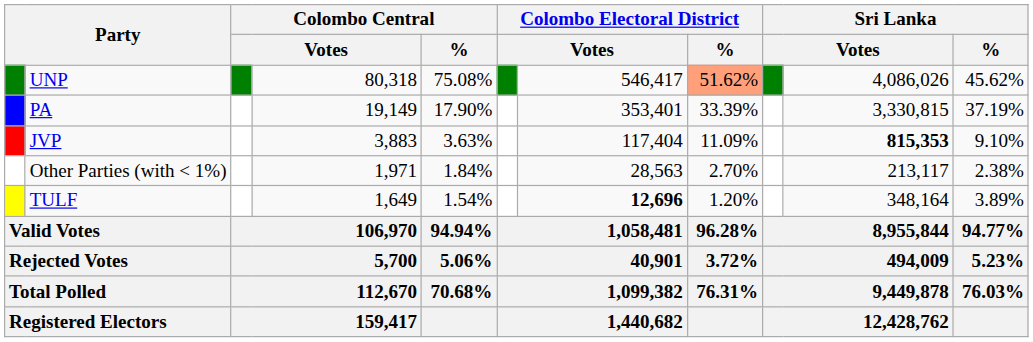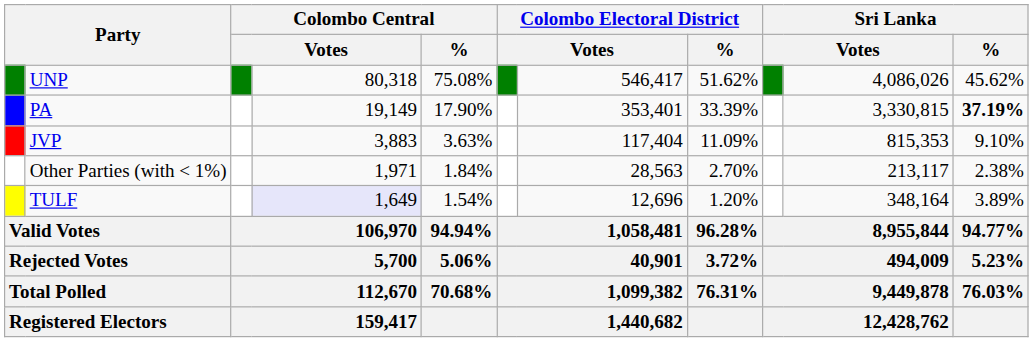(729, 79) lightsalmon background -> (729, 79) no background
(995, 110) normal -> (993, 110) bold
(918, 140) bold -> (918, 140) normal
(396, 200) no background -> (396, 200) lavender background
(657, 200) bold -> (657, 200) normal
